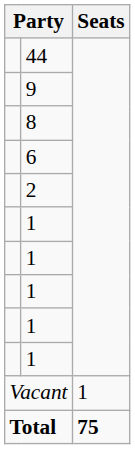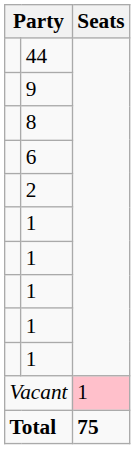(83, 392) no background -> (83, 392) pink background
